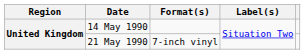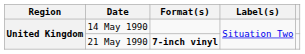(185, 41) normal -> (185, 41) bold
